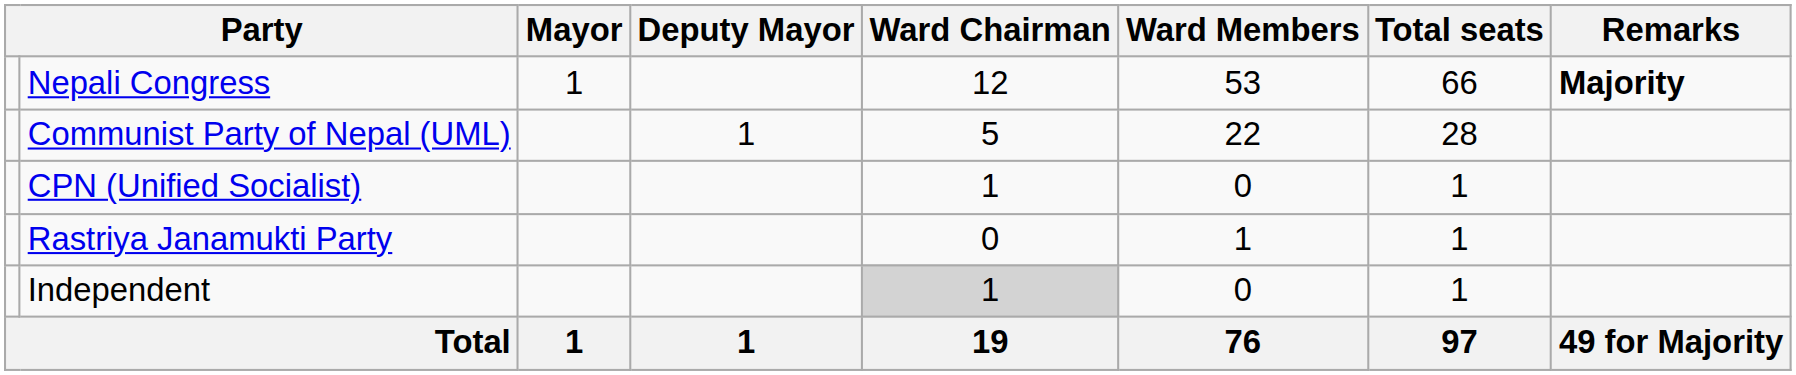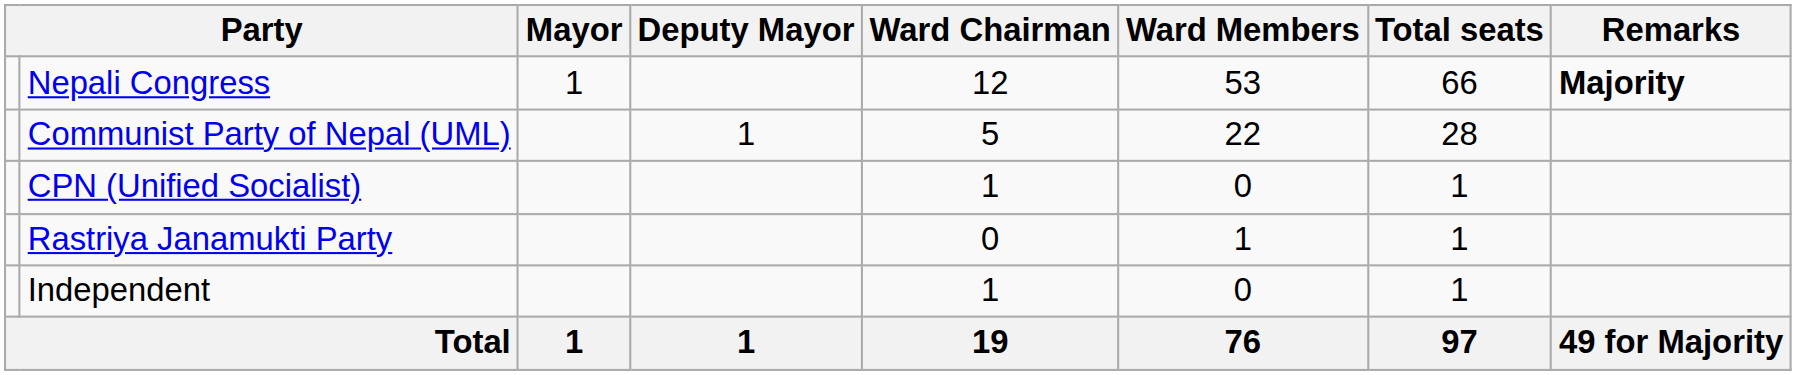(990, 290) lightgrey background -> (990, 290) no background
